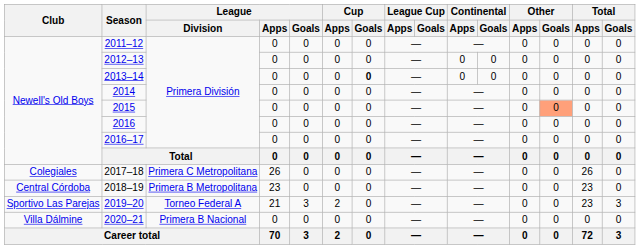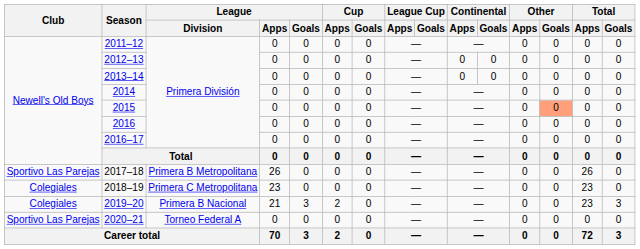(368, 76) bold -> (368, 76) normal
(53, 172) Colegiales -> (53, 172) Sportivo Las Parejas
(203, 172) Primera C Metropolitana -> (203, 172) Primera B Metropolitana
(53, 188) Central Córdoba -> (53, 188) Colegiales
(203, 188) Primera B Metropolitana -> (203, 188) Primera C Metropolitana
(53, 204) Sportivo Las Parejas -> (53, 204) Colegiales
(203, 204) Torneo Federal A -> (203, 204) Primera B Nacional
(53, 220) Villa Dálmine -> (53, 220) Sportivo Las Parejas
(203, 220) Primera B Nacional -> (203, 220) Torneo Federal A
